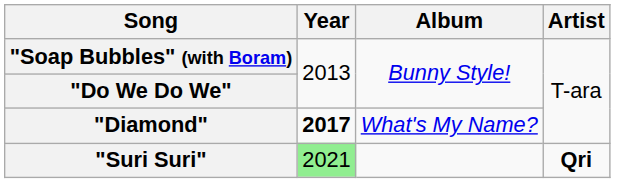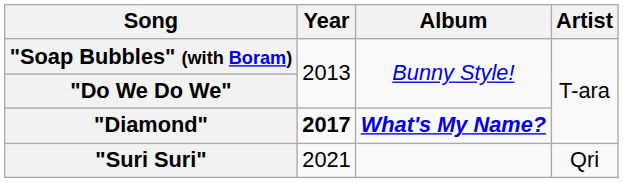(449, 125) normal -> (453, 125) bold
(326, 159) lightgreen background -> (326, 159) no background
(576, 159) bold -> (584, 159) normal
